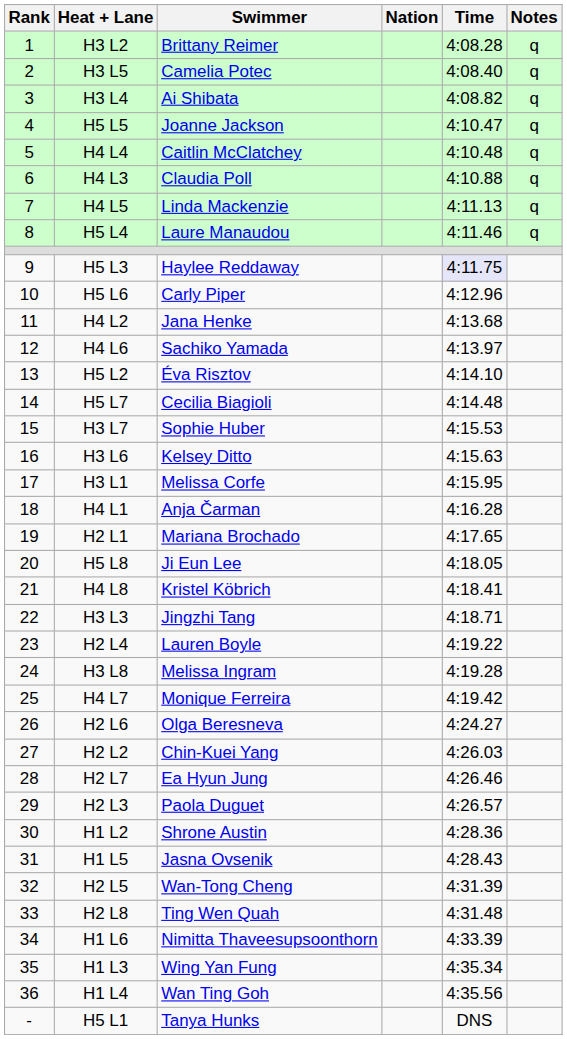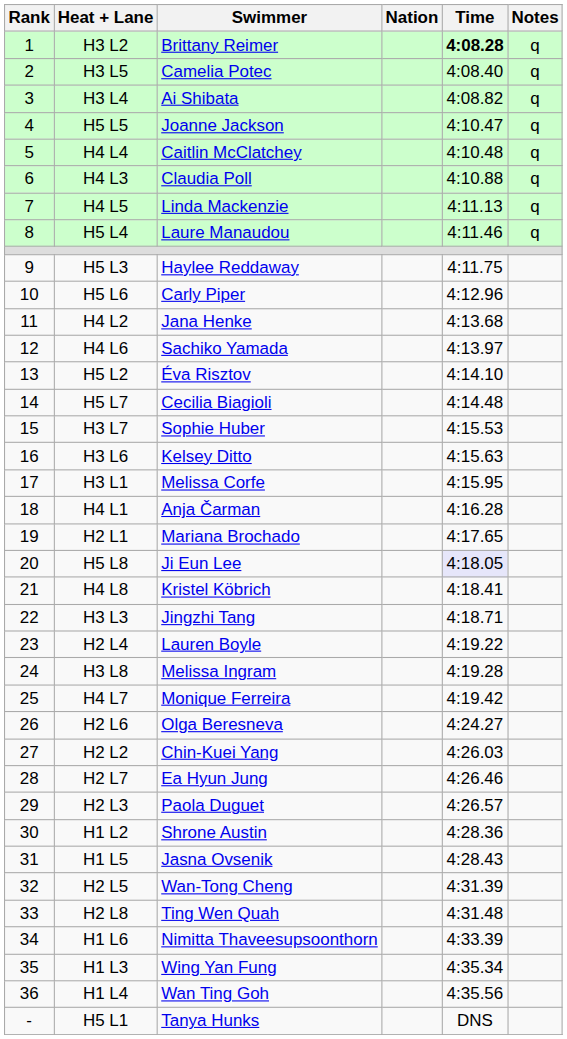(474, 44) normal -> (475, 44) bold
(474, 267) lavender background -> (475, 267) no background
(474, 563) no background -> (475, 563) lavender background
